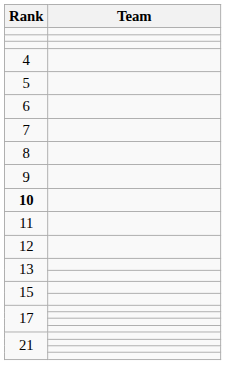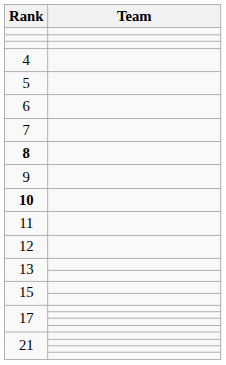(26, 153) normal -> (26, 153) bold
